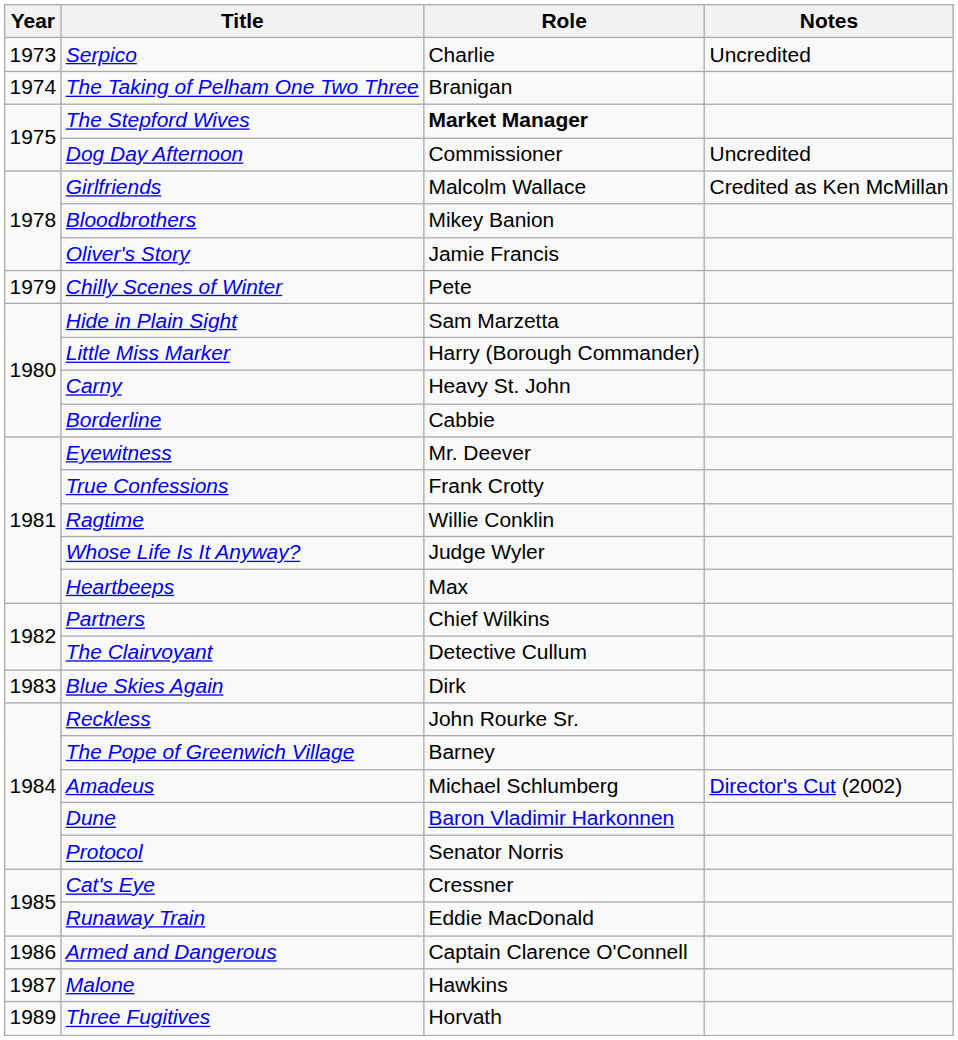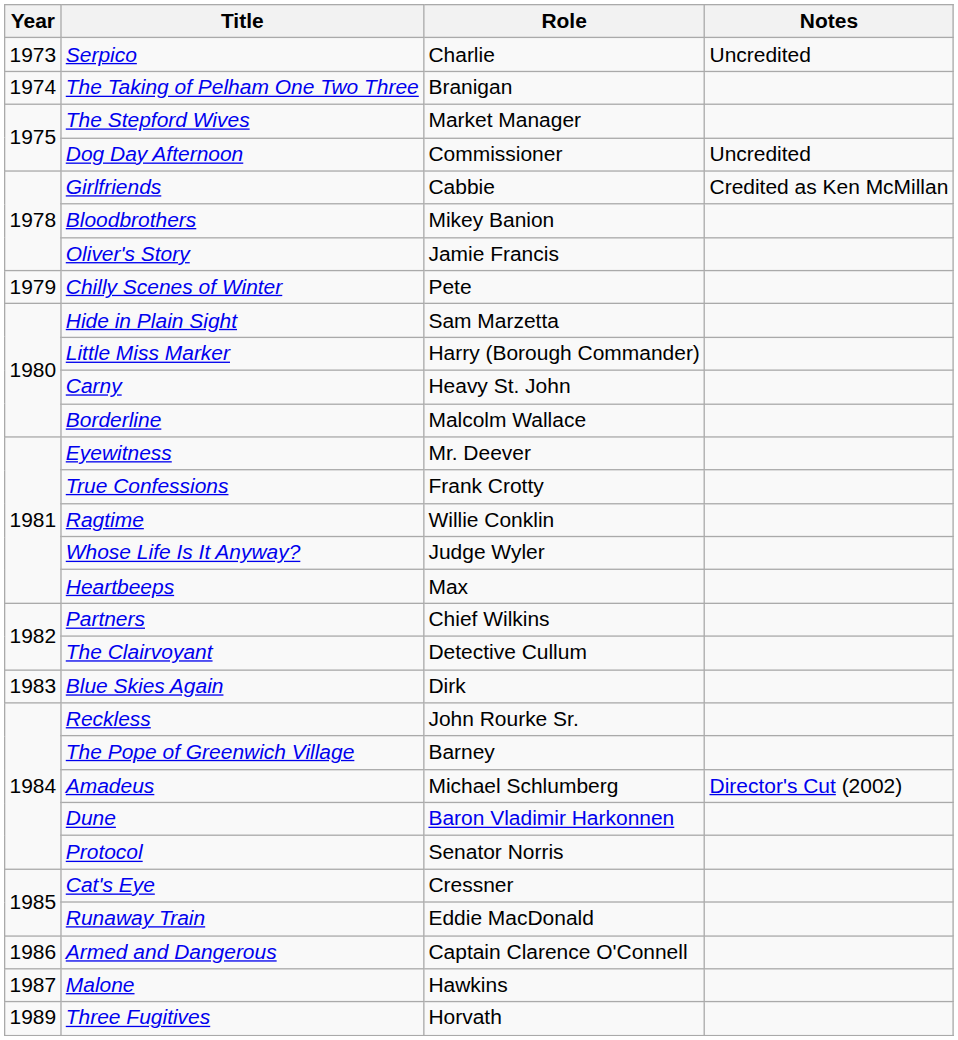(508, 120) bold -> (505, 120) normal
(507, 187) Malcolm Wallace -> (462, 187) Cabbie
(462, 420) Cabbie -> (507, 420) Malcolm Wallace
